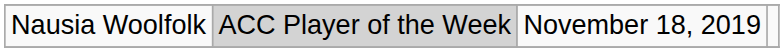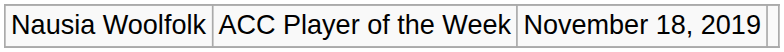(365, 25) lightgrey background -> (365, 25) no background
